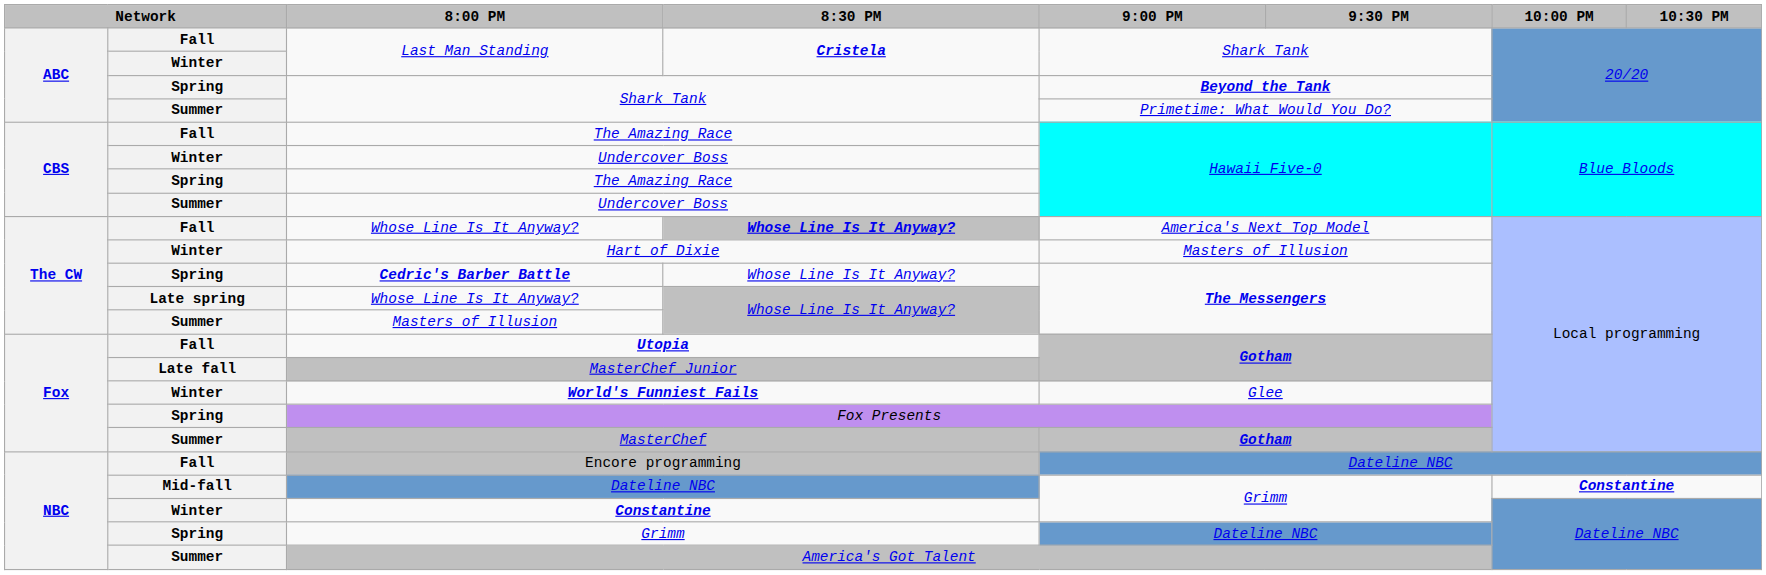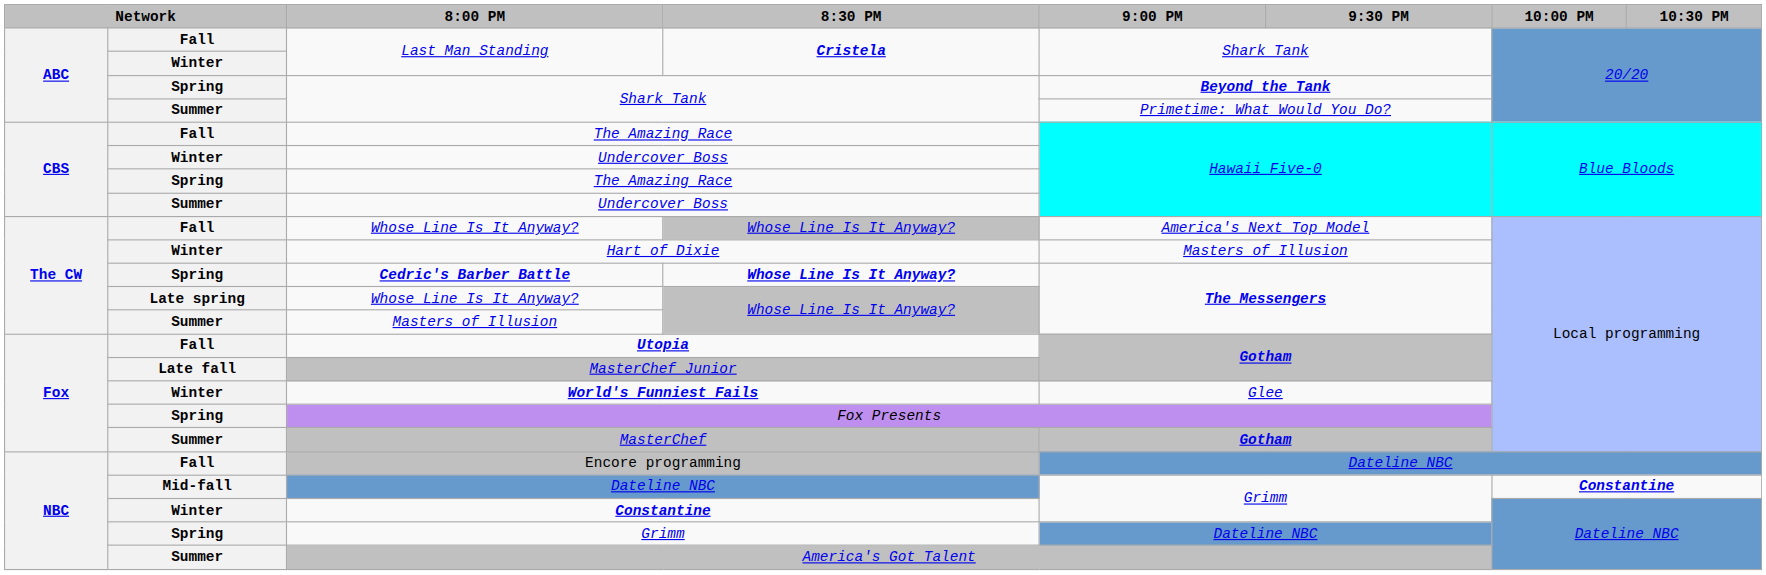(851, 228) bold -> (851, 228) normal
(851, 275) normal -> (851, 275) bold
